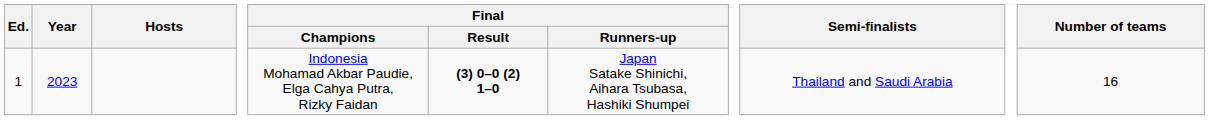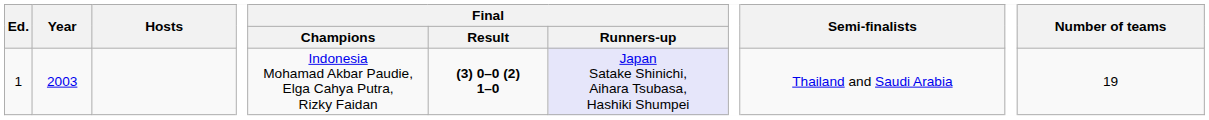(62, 82) 2023 -> (62, 82) 2003
(638, 82) no background -> (638, 82) lavender background
(1111, 82) 16 -> (1111, 82) 19
